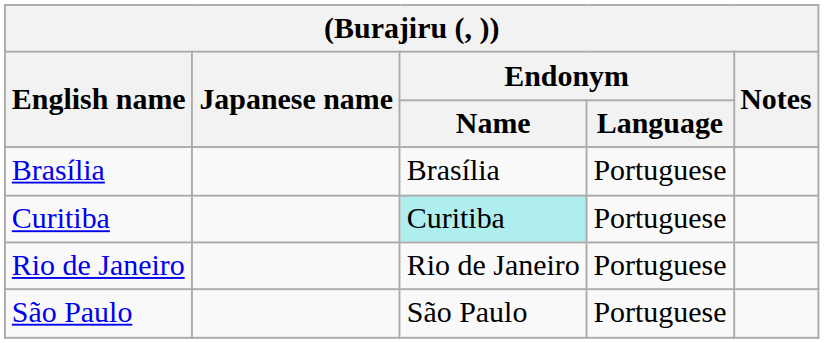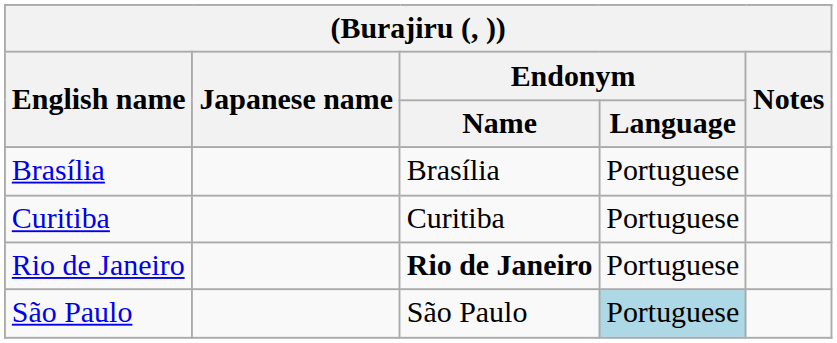(456, 218) paleturquoise background -> (456, 218) no background
(493, 265) normal -> (500, 265) bold
(660, 312) no background -> (673, 312) lightblue background
